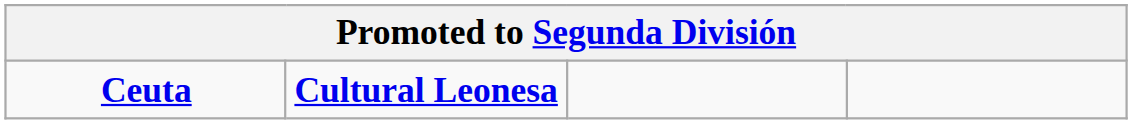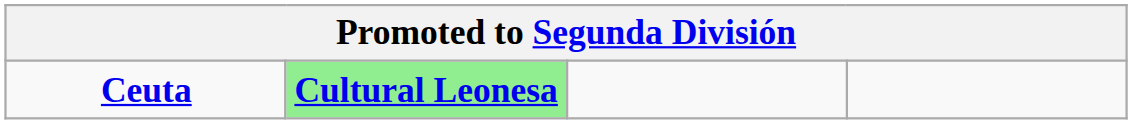(426, 88) no background -> (426, 88) lightgreen background
